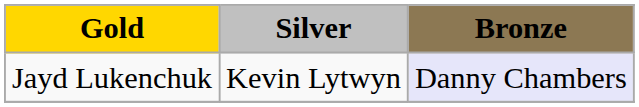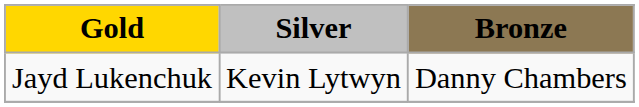(521, 76) lavender background -> (521, 76) no background
